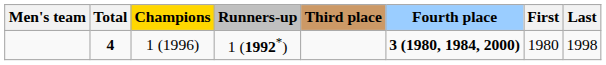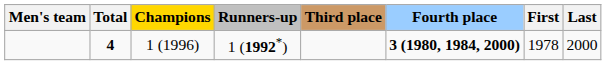(543, 45) 1980 -> (543, 45) 1978
(582, 45) 1998 -> (582, 45) 2000
